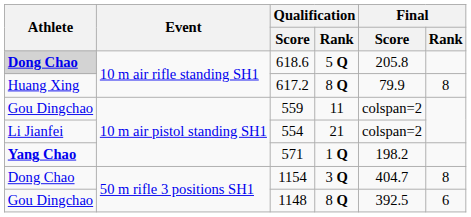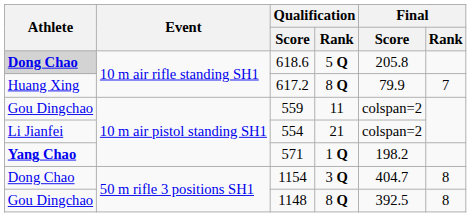(446, 85) 8 -> (446, 85) 7
(446, 200) 6 -> (446, 200) 8
